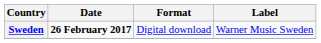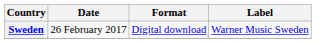(91, 30) bold -> (89, 30) normal
